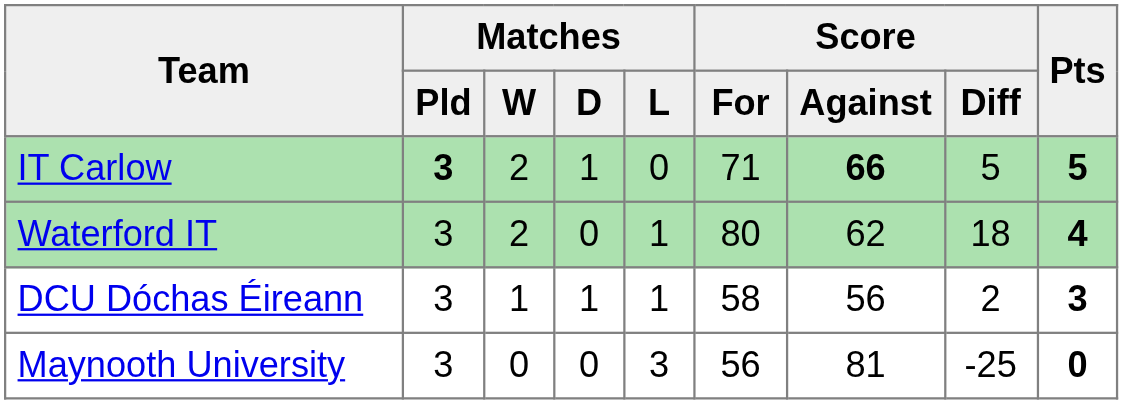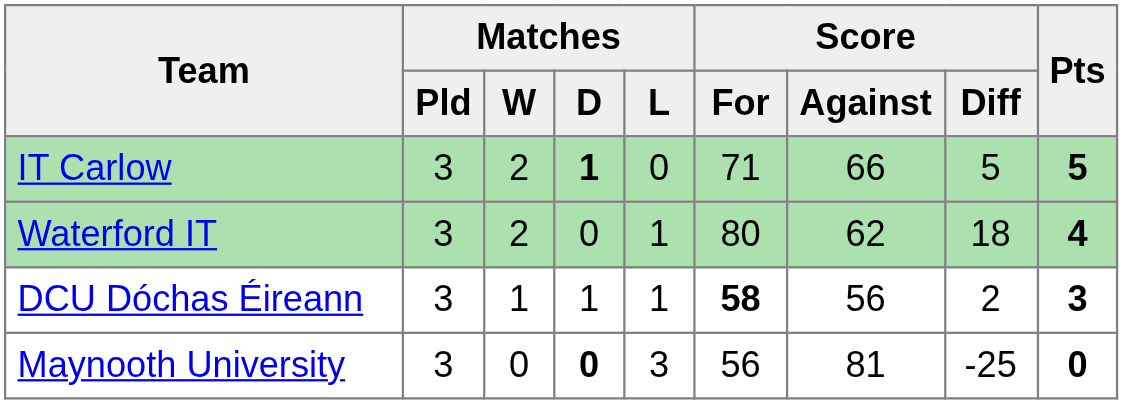(443, 168) bold -> (443, 168) normal
(589, 168) normal -> (589, 168) bold
(866, 168) bold -> (866, 168) normal
(740, 299) normal -> (740, 299) bold
(589, 364) normal -> (589, 364) bold
